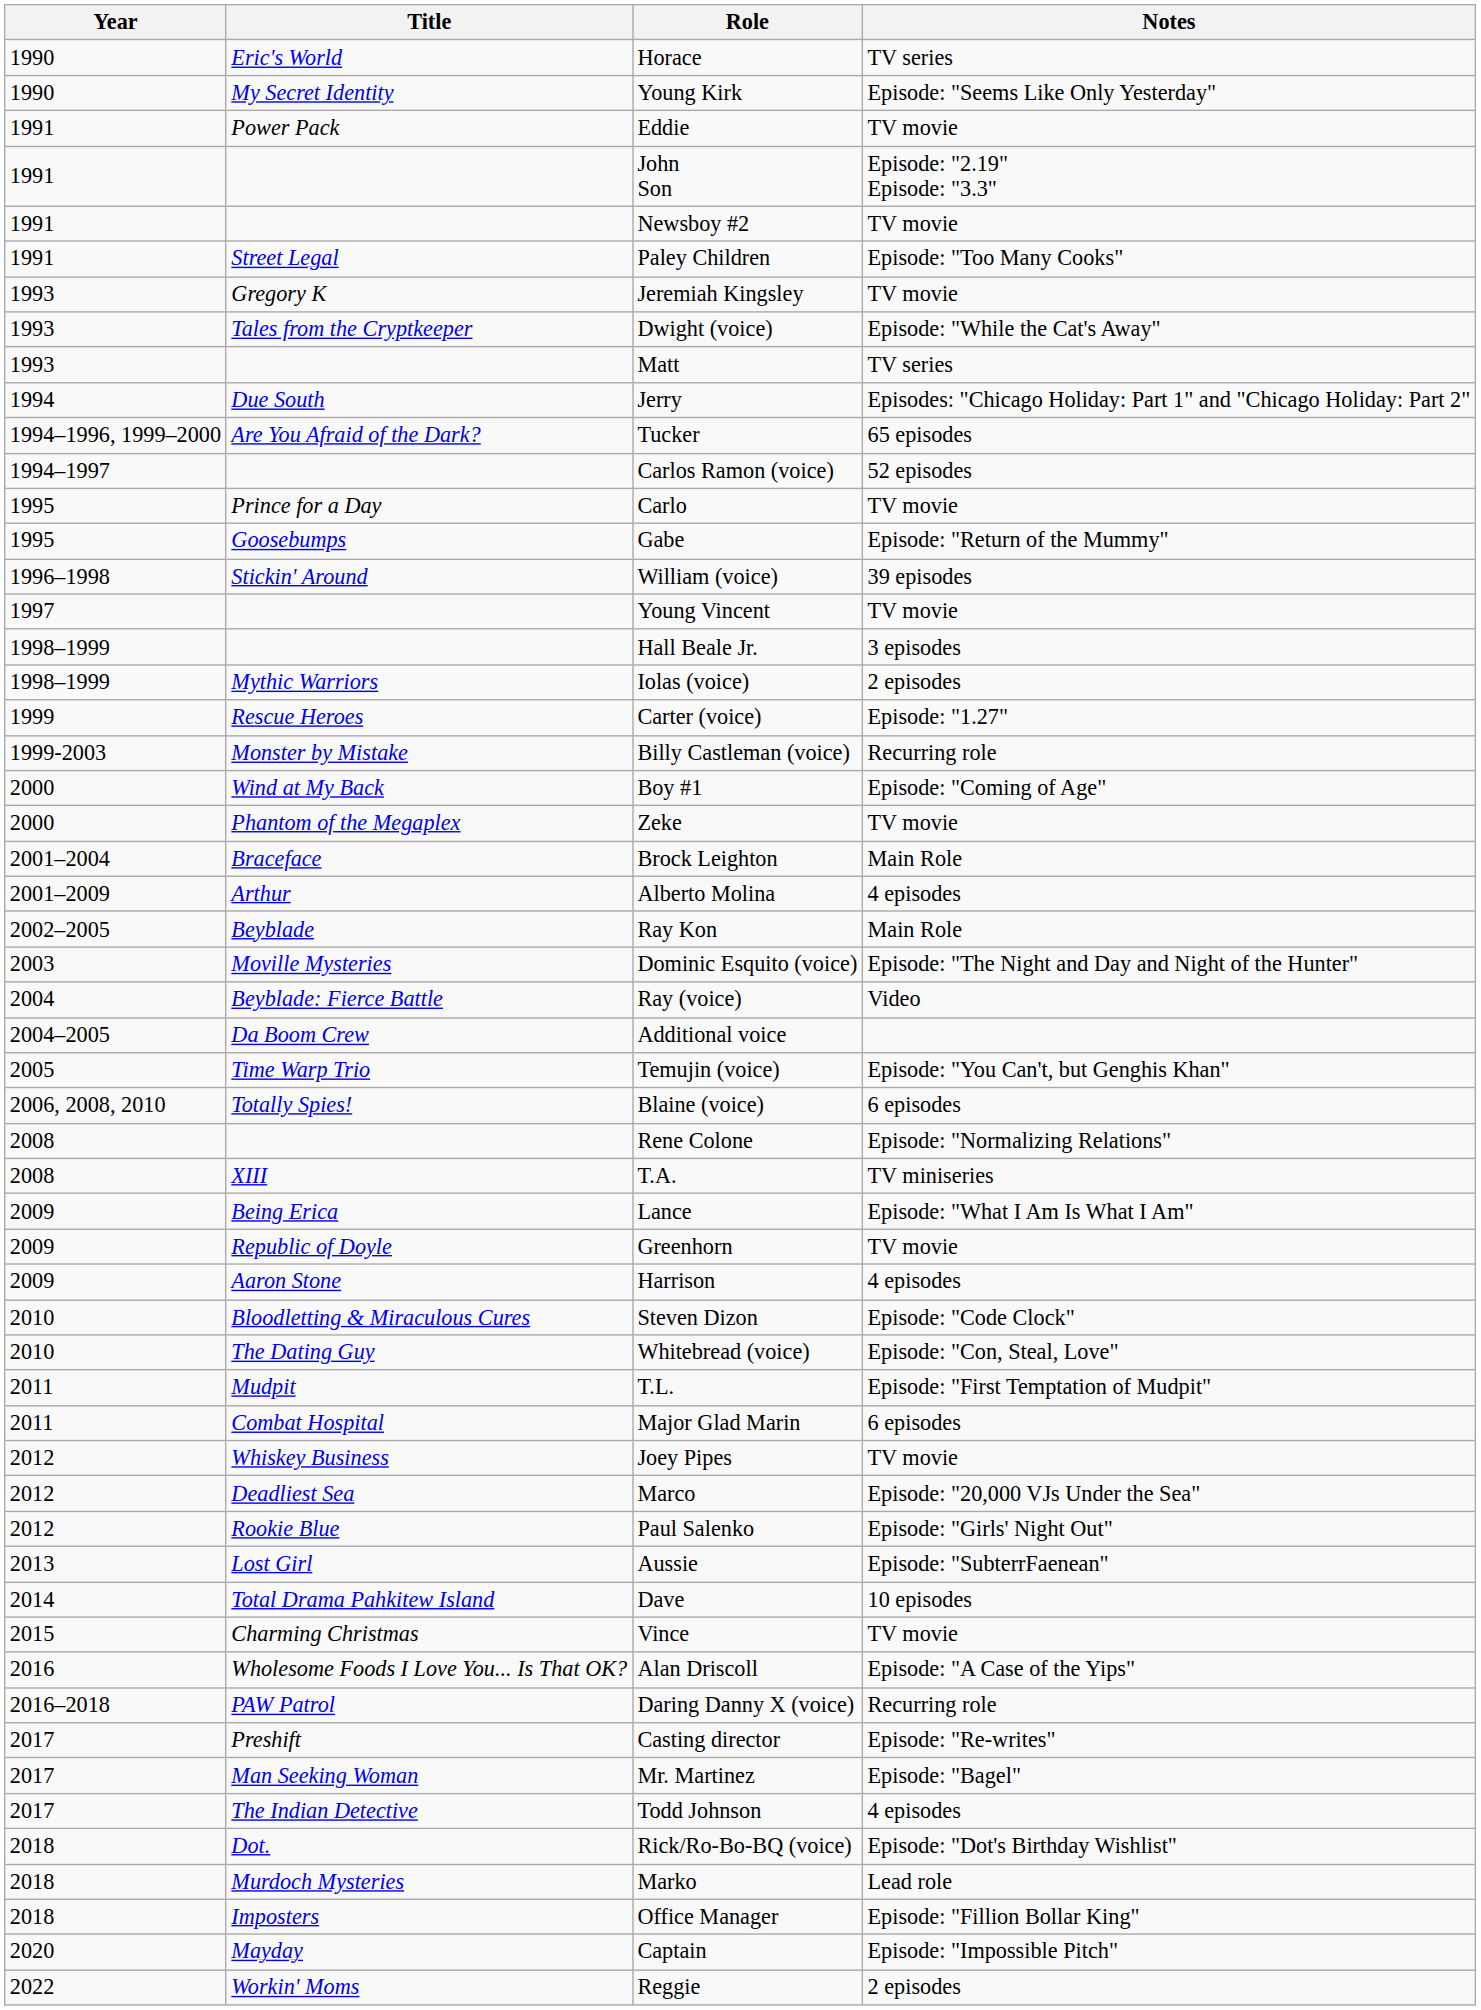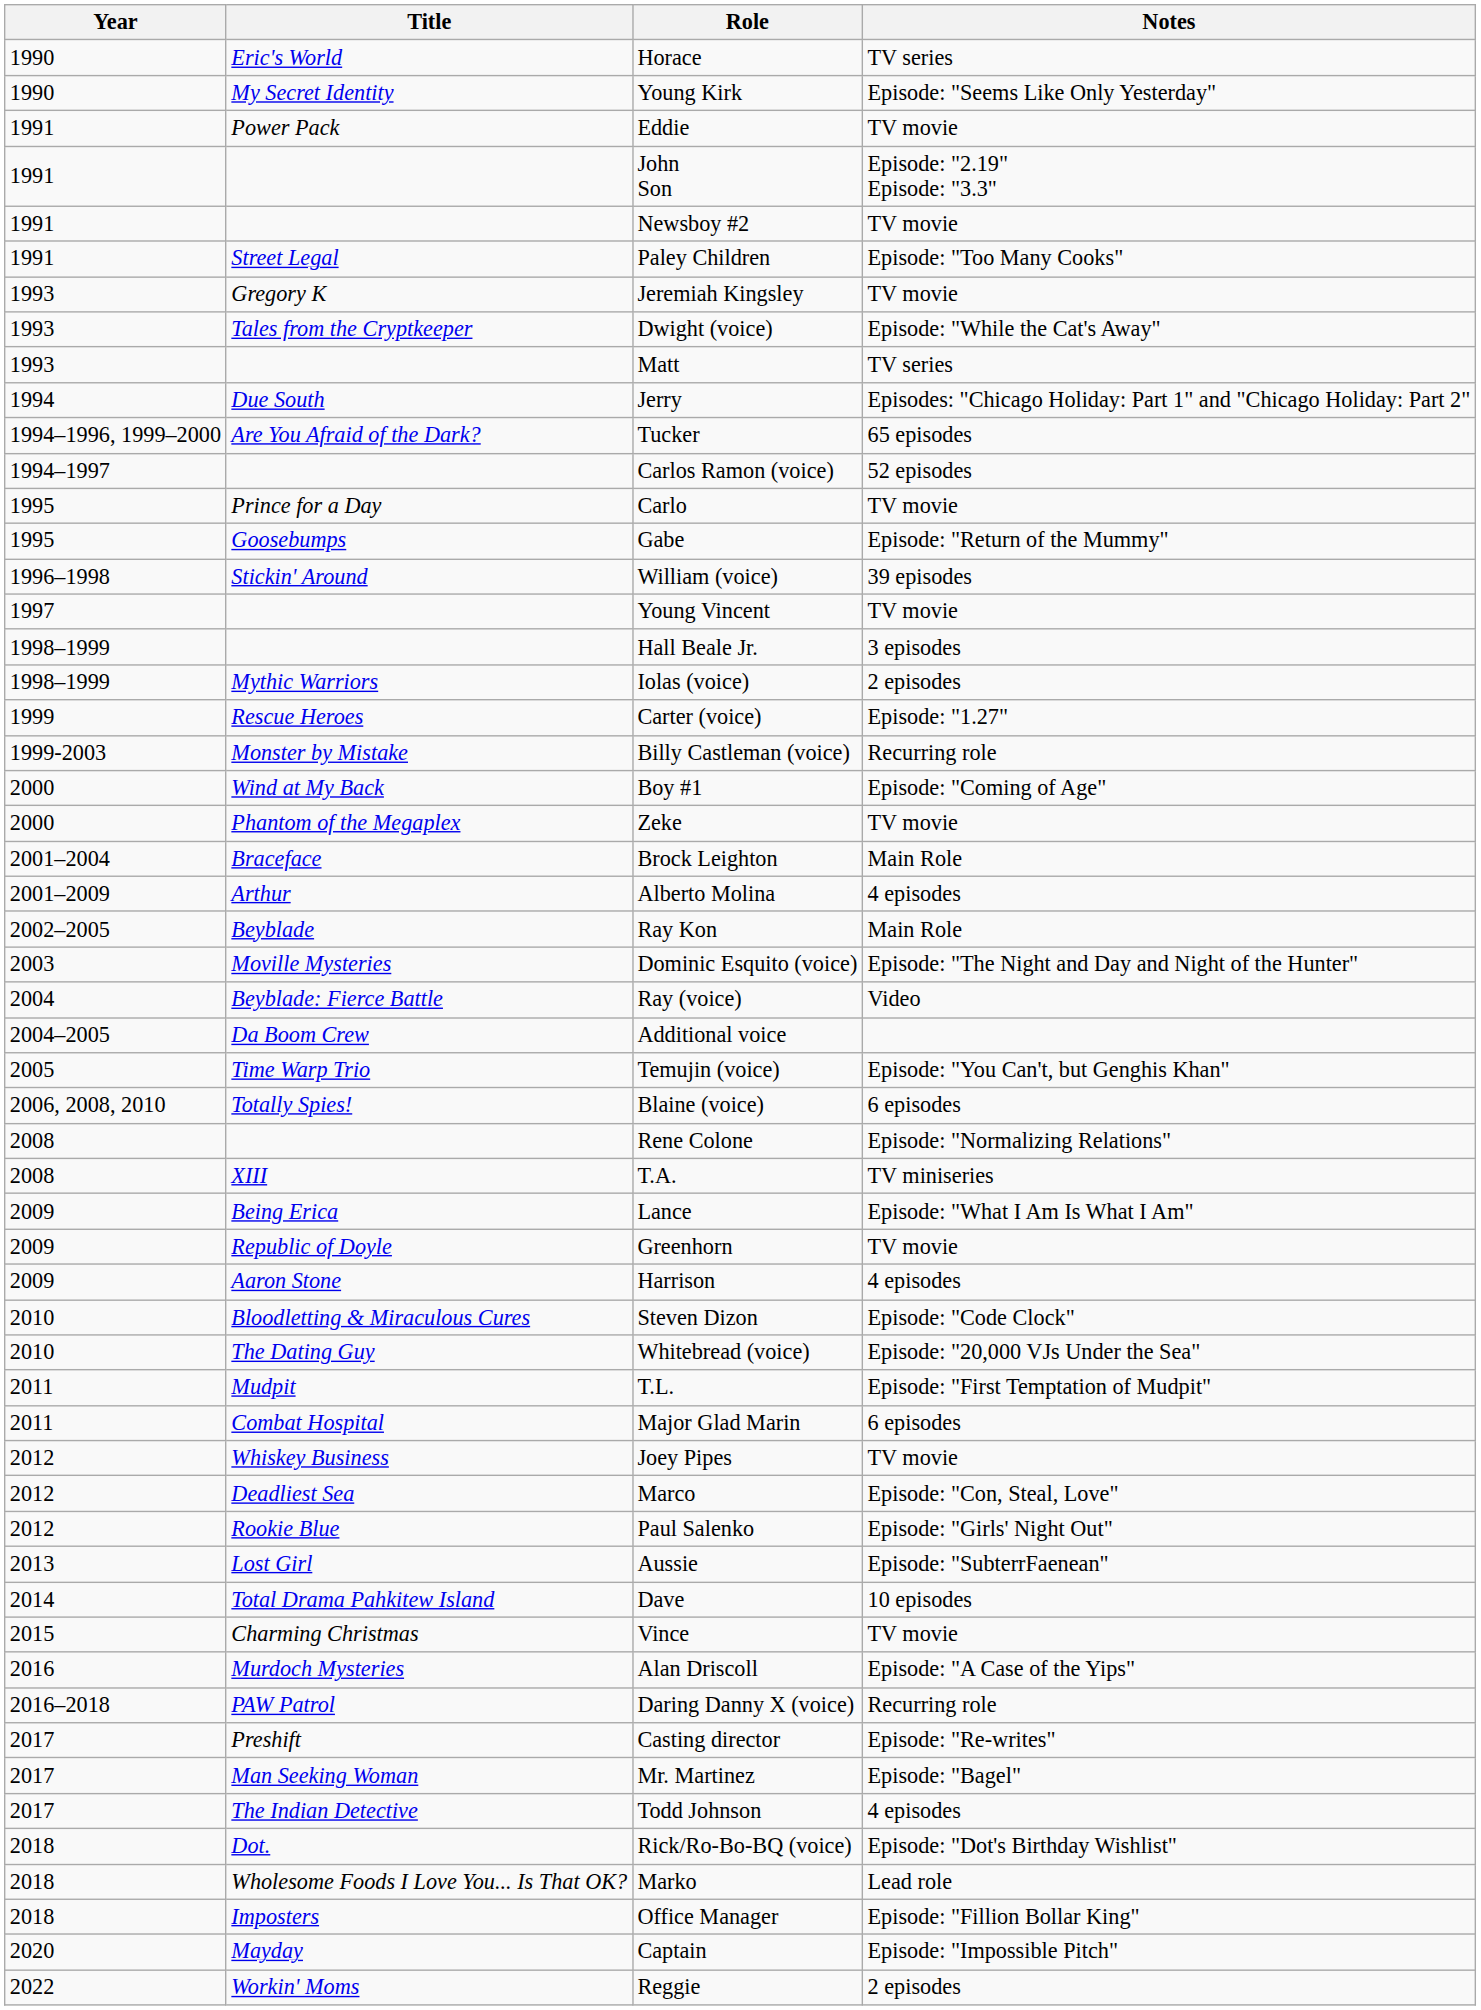(993, 1352) Episode: "Con, Steal, Love" -> (1034, 1352) Episode: "20,000 VJs Under the Sea"
(1034, 1493) Episode: "20,000 VJs Under the Sea" -> (993, 1493) Episode: "Con, Steal, Love"
(429, 1669) Wholesome Foods I Love You... Is That OK? -> (318, 1669) Murdoch Mysteries
(318, 1881) Murdoch Mysteries -> (429, 1881) Wholesome Foods I Love You... Is That OK?
